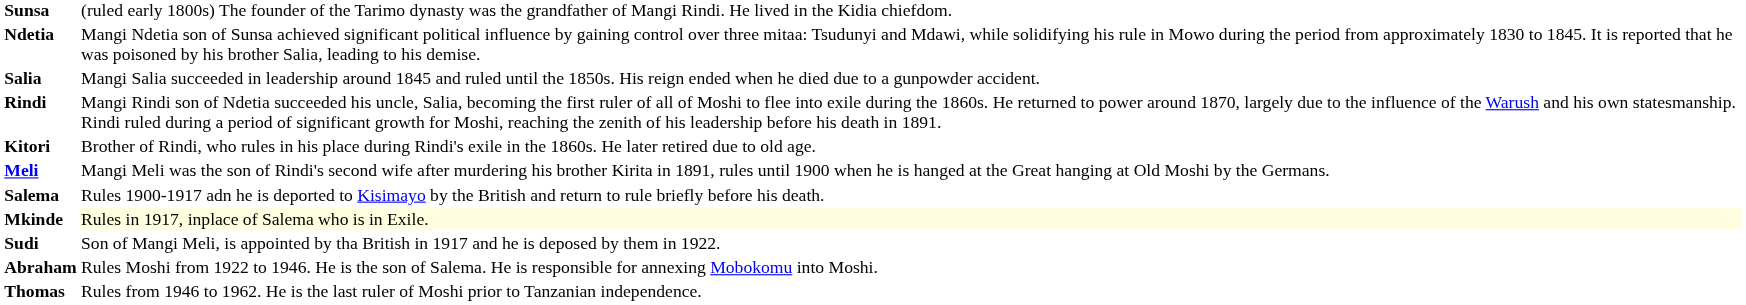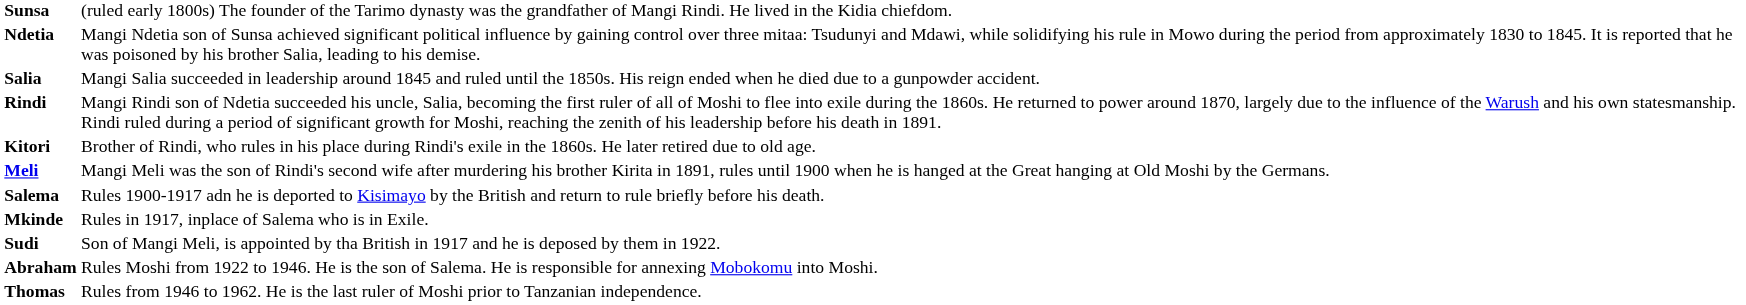(255, 219) lightyellow background -> (255, 219) no background
